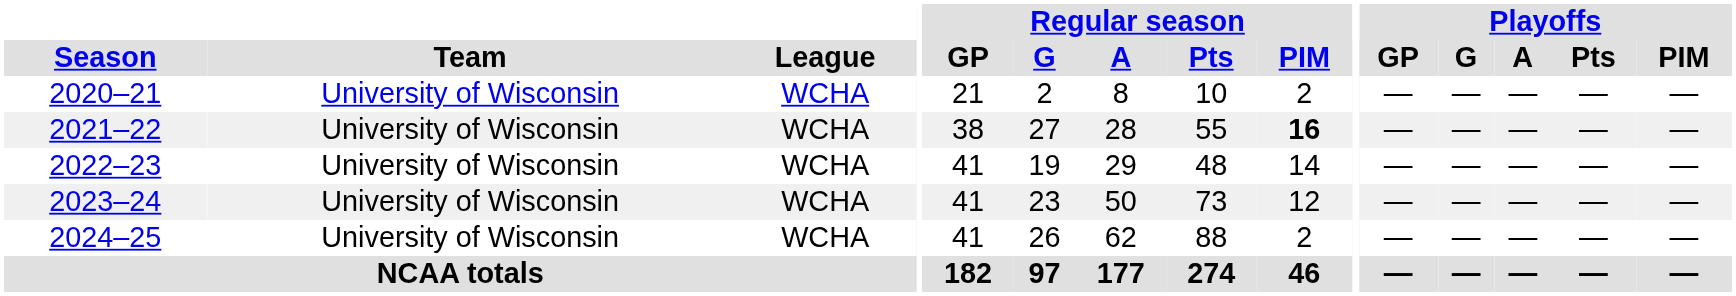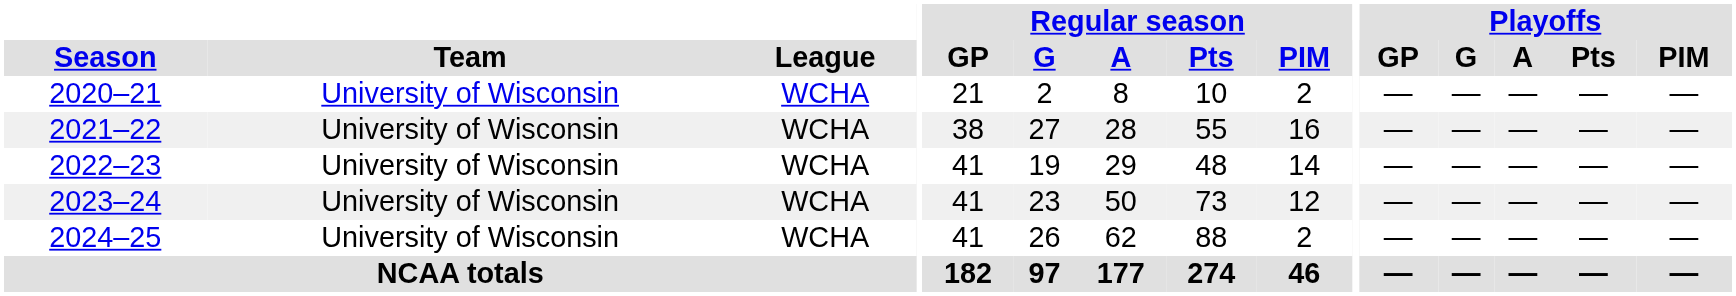(1304, 129) bold -> (1304, 129) normal
